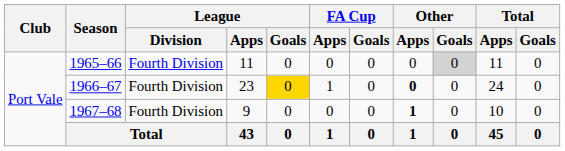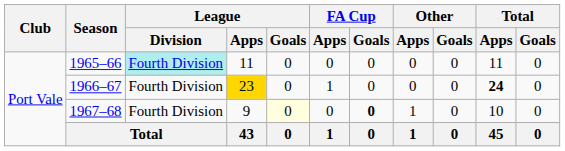(176, 63) no background -> (176, 63) paleturquoise background
(454, 63) lightgrey background -> (454, 63) no background
(246, 87) no background -> (246, 87) gold background
(288, 87) gold background -> (288, 87) no background
(413, 87) bold -> (413, 87) normal
(496, 87) normal -> (496, 87) bold
(288, 110) no background -> (288, 110) lightyellow background
(371, 110) normal -> (371, 110) bold
(413, 110) bold -> (413, 110) normal
